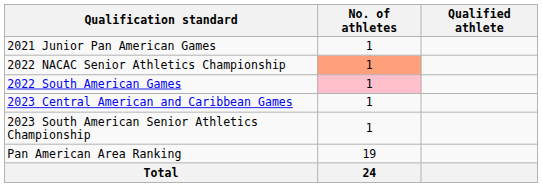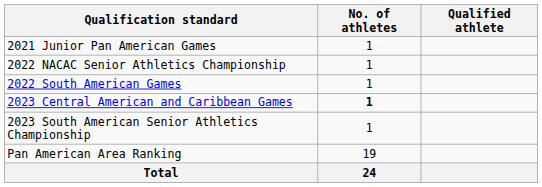(369, 65) lightsalmon background -> (369, 65) no background
(369, 84) pink background -> (369, 84) no background
(369, 103) normal -> (369, 103) bold
